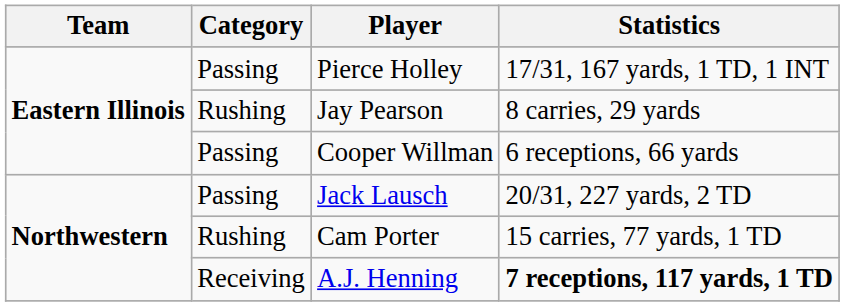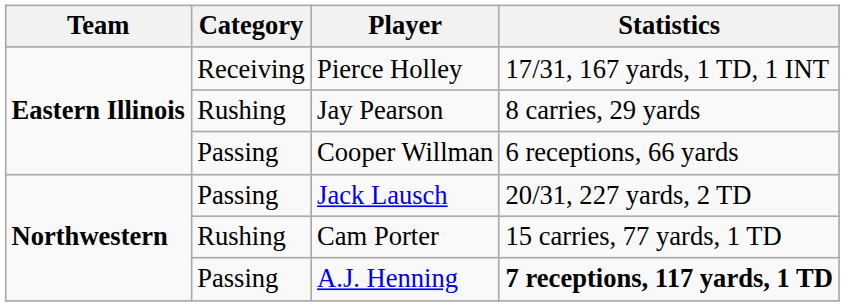(238, 68) Passing -> (251, 68) Receiving
(251, 278) Receiving -> (238, 278) Passing
